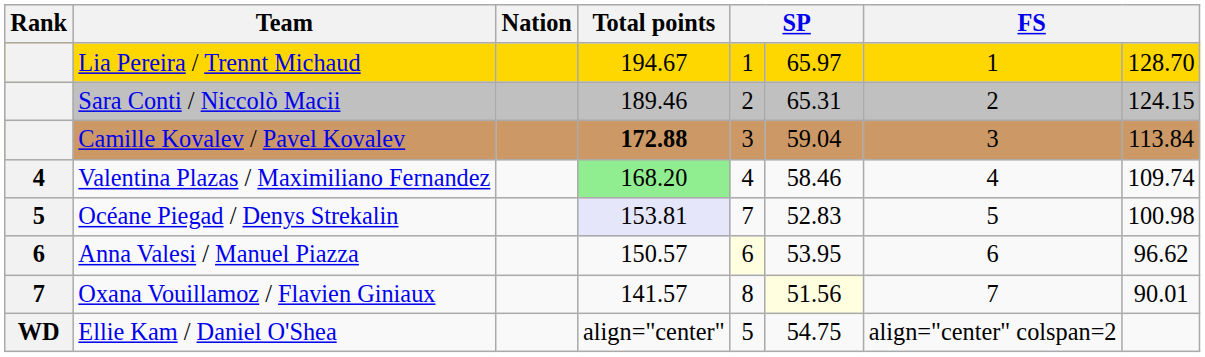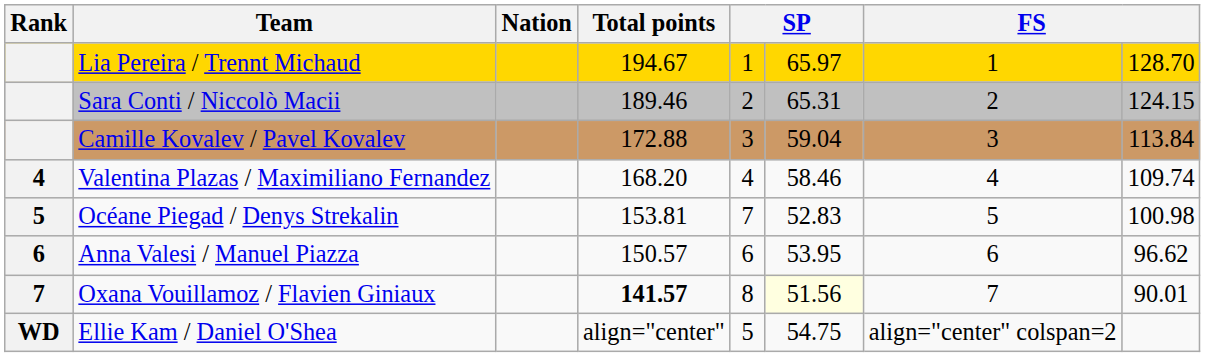(654, 139) bold -> (654, 139) normal
(654, 178) lightgreen background -> (654, 178) no background
(654, 216) lavender background -> (654, 216) no background
(748, 255) lightyellow background -> (748, 255) no background
(654, 293) normal -> (654, 293) bold
